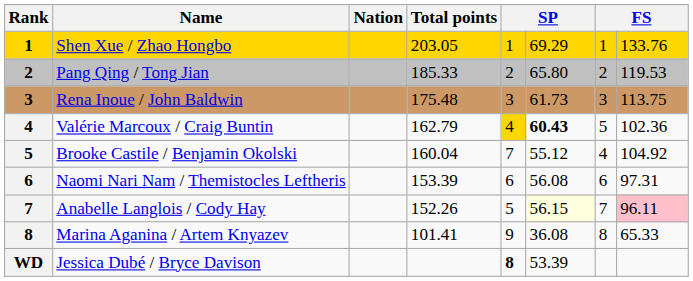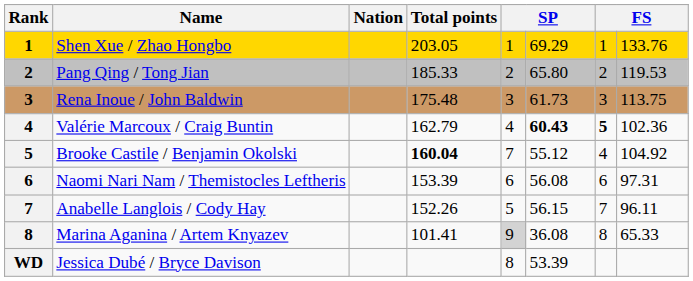(509, 126) gold background -> (509, 126) no background
(603, 126) normal -> (603, 126) bold
(434, 153) normal -> (434, 153) bold
(549, 208) lightyellow background -> (549, 208) no background
(639, 208) pink background -> (639, 208) no background
(509, 235) no background -> (509, 235) lightgrey background
(509, 262) bold -> (509, 262) normal
